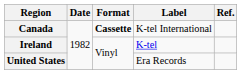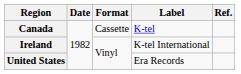(113, 28) bold -> (112, 28) normal
(174, 28) K-tel International -> (144, 28) K-tel
(147, 45) K-tel -> (172, 45) K-tel International
